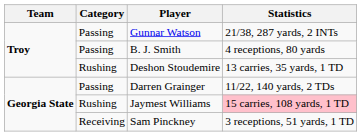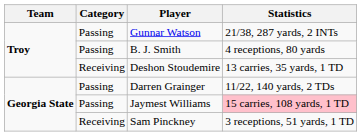(98, 67) Rushing -> (102, 67) Receiving
(98, 103) Rushing -> (96, 103) Passing
